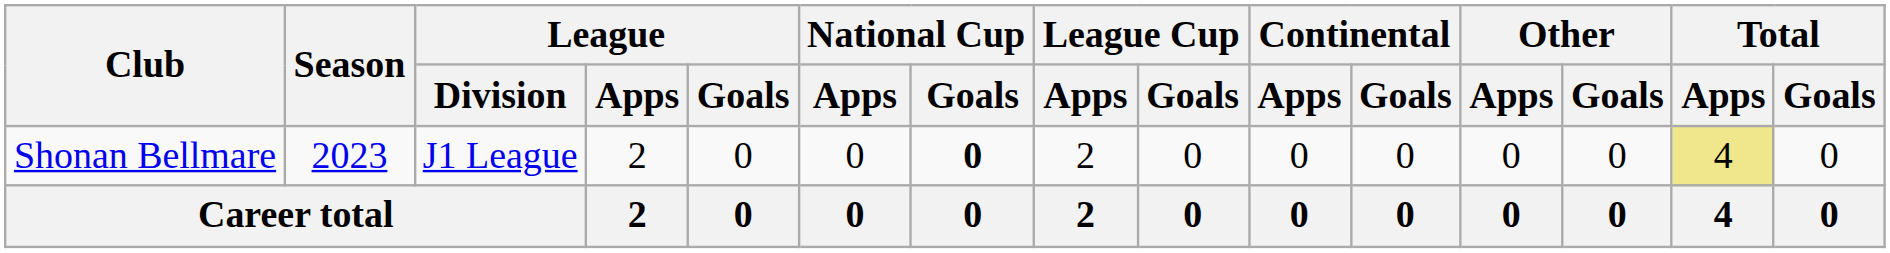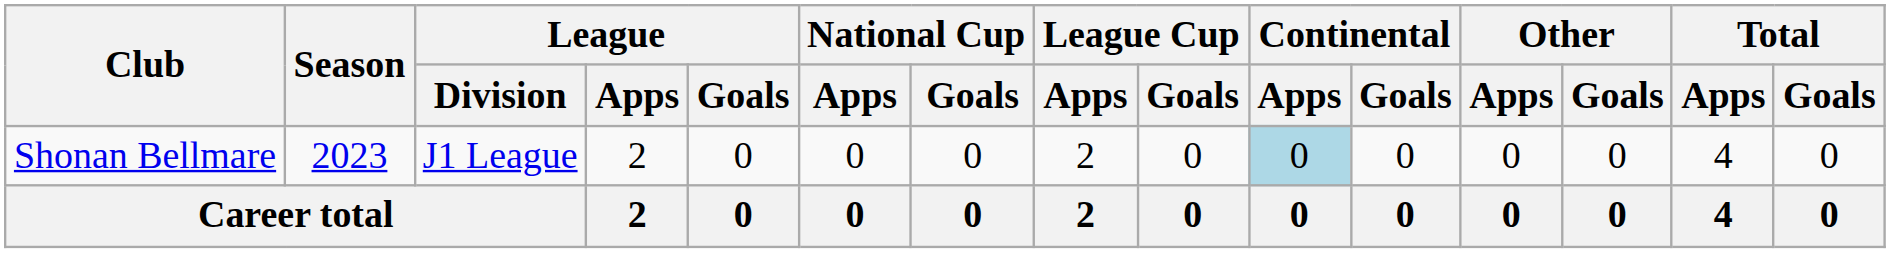(973, 154) bold -> (973, 154) normal
(1299, 154) no background -> (1299, 154) lightblue background
(1723, 154) khaki background -> (1723, 154) no background
